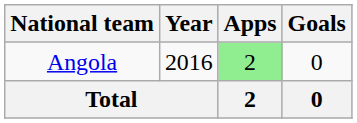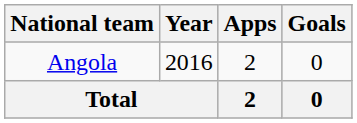(250, 61) lightgreen background -> (250, 61) no background
